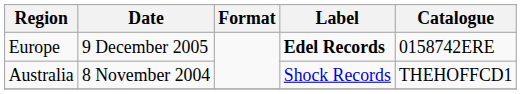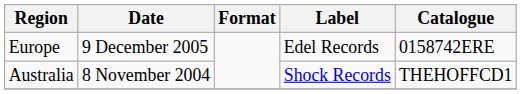(334, 46) bold -> (331, 46) normal
